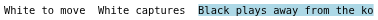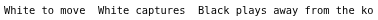(286, 10) lightblue background -> (286, 10) no background
